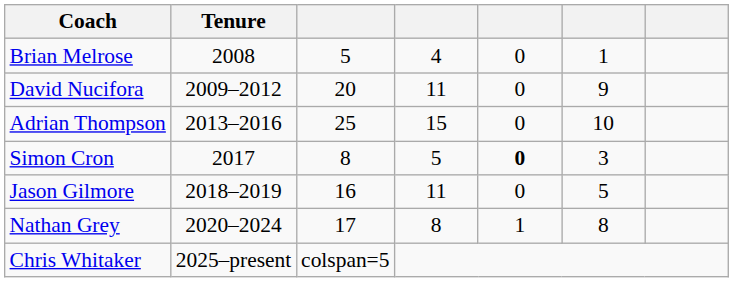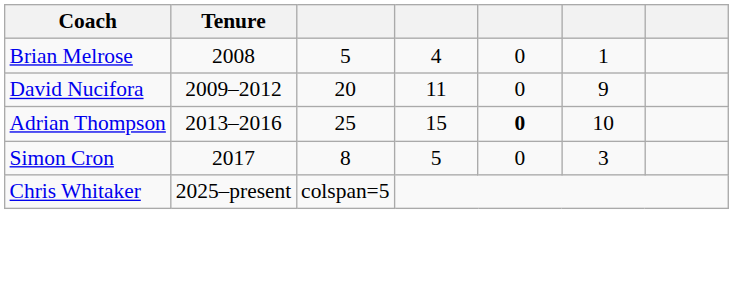(520, 123) normal -> (520, 123) bold
(520, 157) bold -> (520, 157) normal
- row: (72, 191)
- row: (65, 225)
